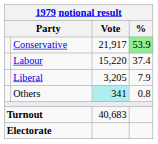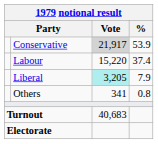(113, 45) no background -> (113, 45) lightgrey background
(142, 45) lightgreen background -> (142, 45) no background
(115, 77) no background -> (115, 77) paleturquoise background
(119, 93) paleturquoise background -> (119, 93) no background
